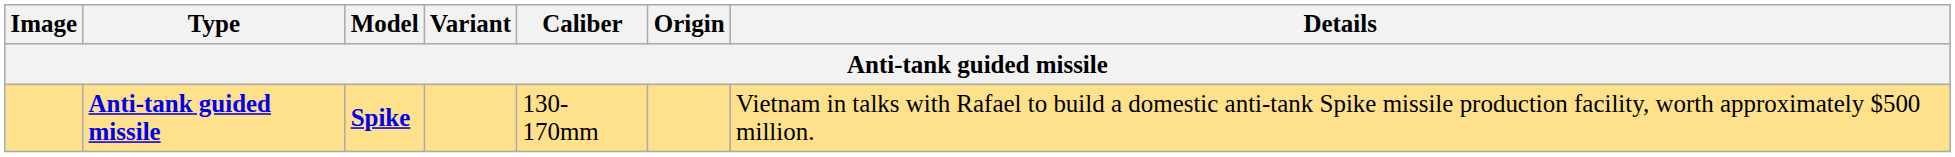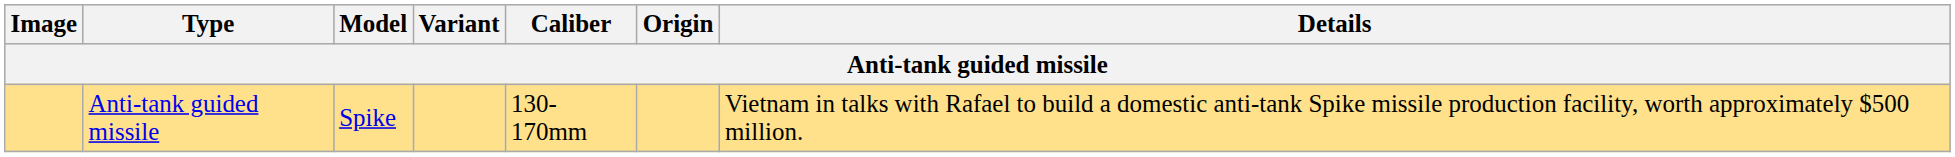(180, 117) bold -> (174, 117) normal
(380, 117) bold -> (368, 117) normal
